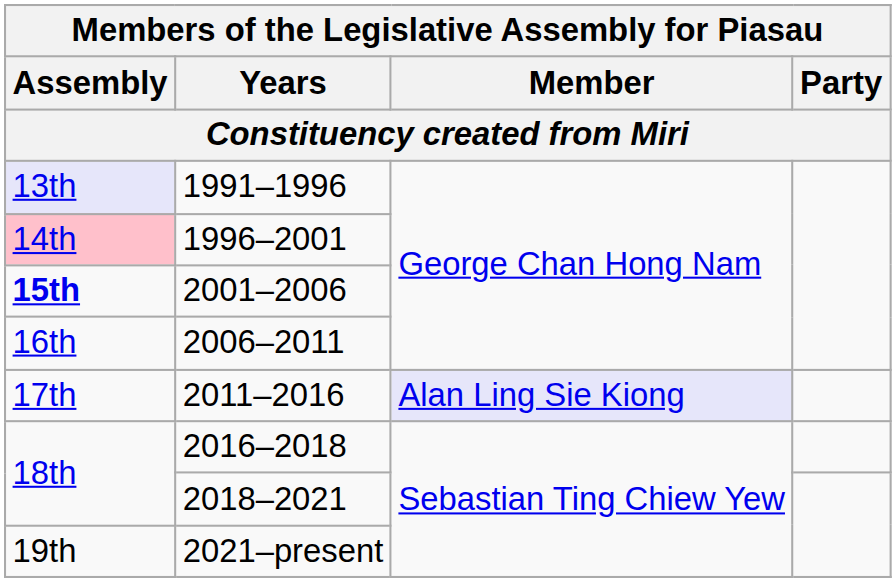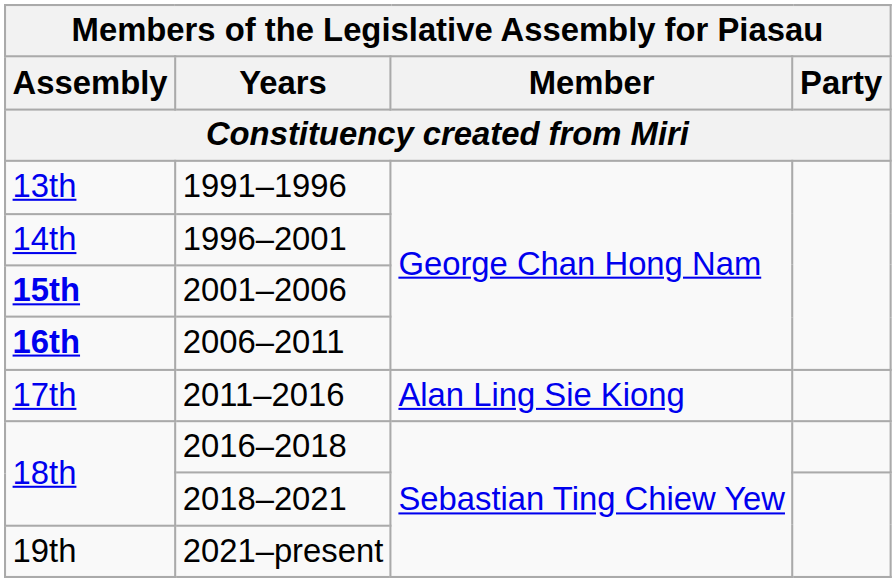(45, 186) lavender background -> (45, 186) no background
(45, 238) pink background -> (45, 238) no background
(45, 342) normal -> (46, 342) bold
(542, 394) lavender background -> (542, 394) no background
